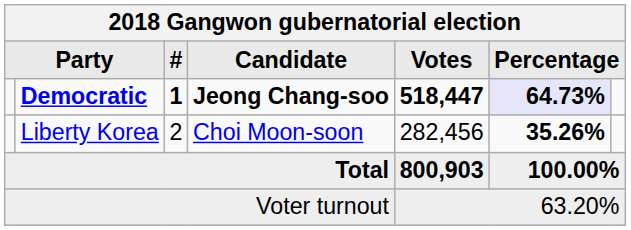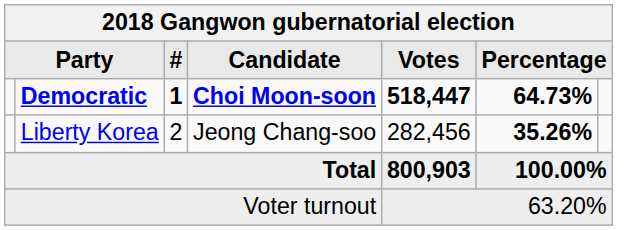(291, 96) Jeong Chang-soo -> (285, 96) Choi Moon-soon
(565, 96) lavender background -> (553, 96) no background
(278, 133) Choi Moon-soon -> (285, 133) Jeong Chang-soo
